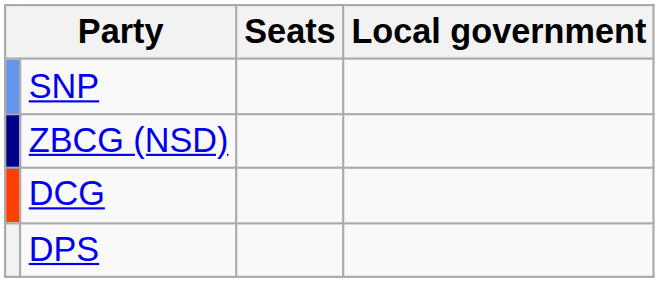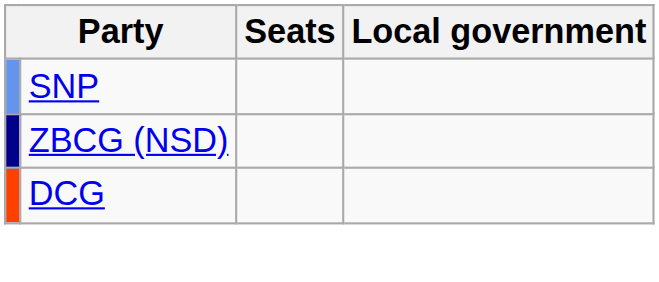- row: (64, 248)
